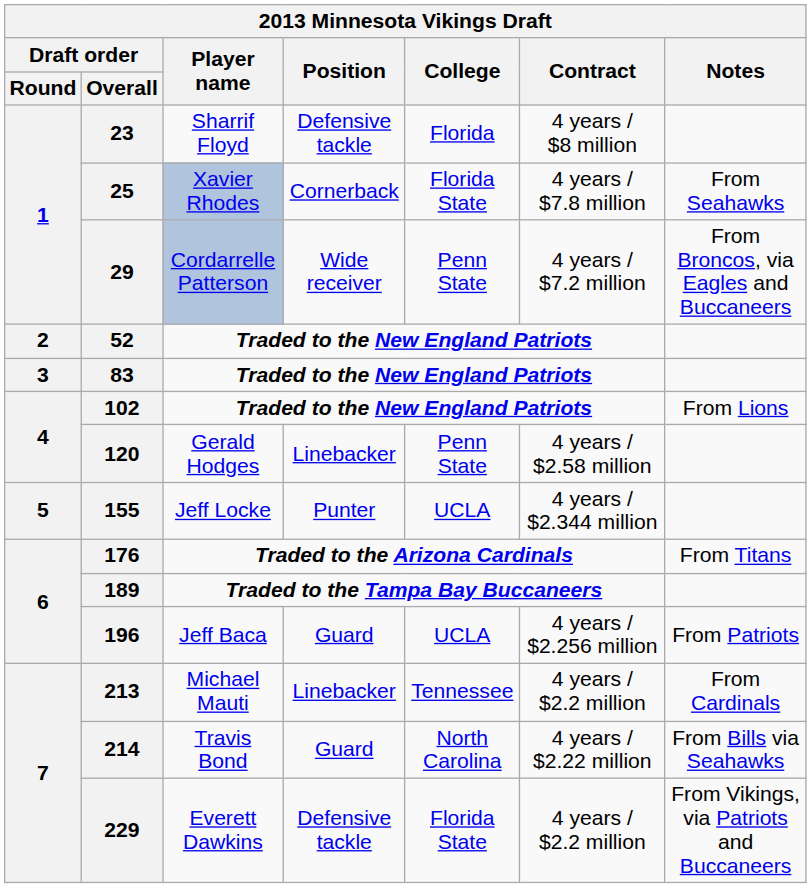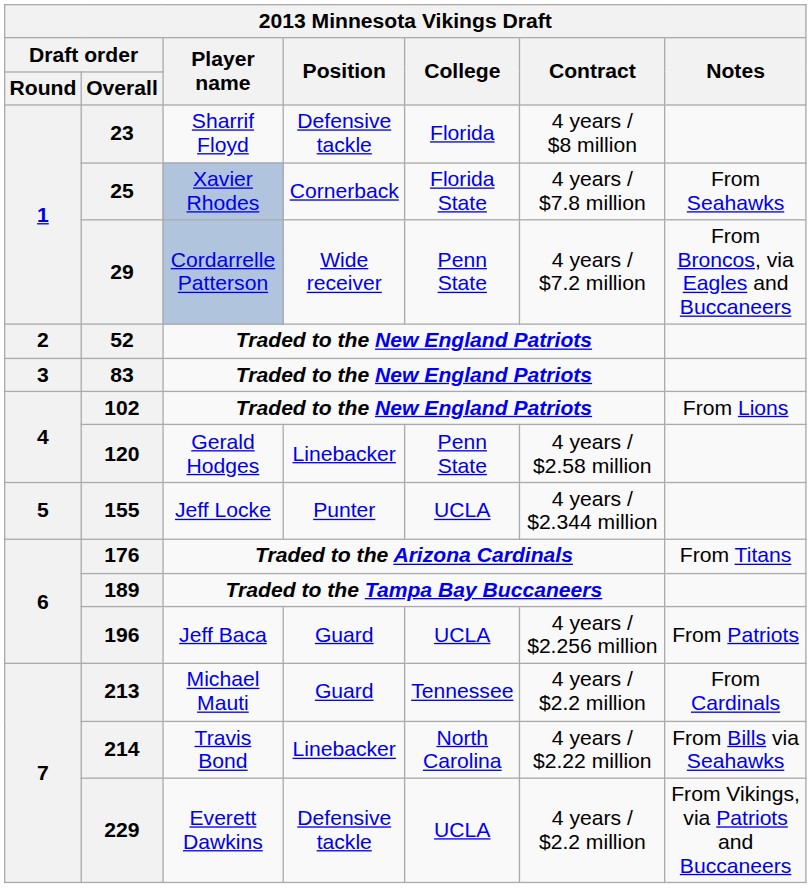(344, 692) Linebacker -> (344, 692) Guard
(344, 749) Guard -> (344, 749) Linebacker
(462, 830) Florida State -> (462, 830) UCLA
